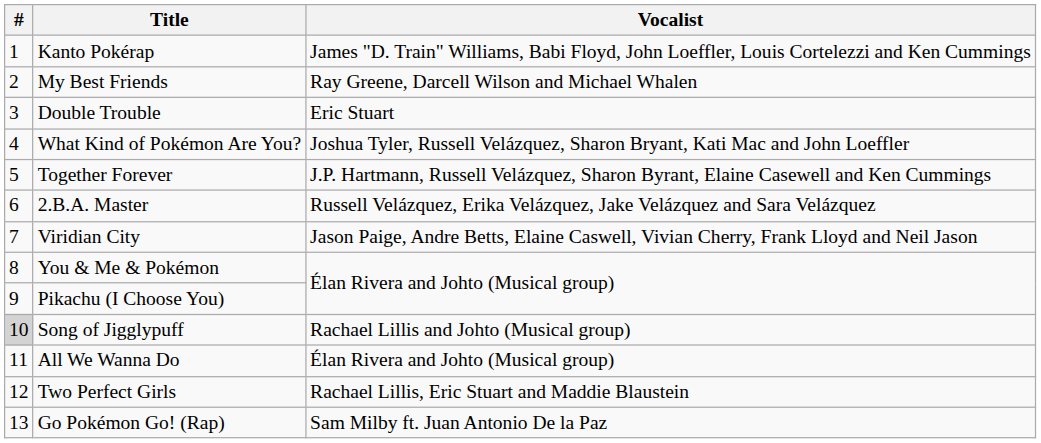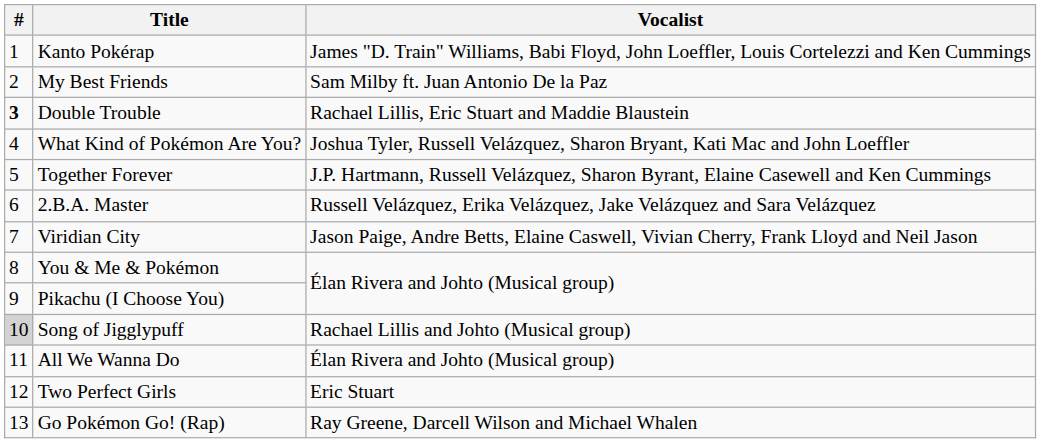(504, 81) Ray Greene, Darcell Wilson and Michael Whalen -> (459, 81) Sam Milby ft. Juan Antonio De la Paz
(14, 112) normal -> (14, 112) bold
(352, 112) Eric Stuart -> (500, 112) Rachael Lillis, Eric Stuart and Maddie Blaustein
(500, 391) Rachael Lillis, Eric Stuart and Maddie Blaustein -> (352, 391) Eric Stuart
(459, 422) Sam Milby ft. Juan Antonio De la Paz -> (504, 422) Ray Greene, Darcell Wilson and Michael Whalen
